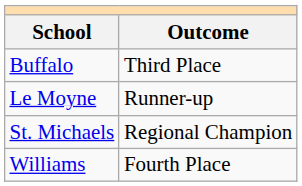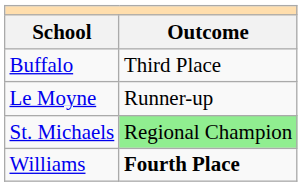(208, 131) no background -> (208, 131) lightgreen background
(177, 164) normal -> (182, 164) bold
